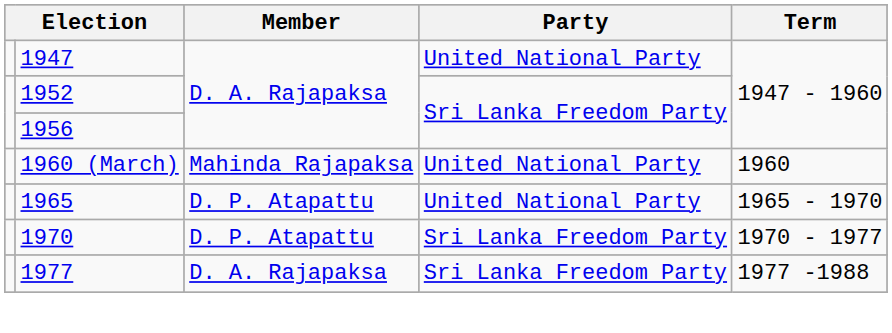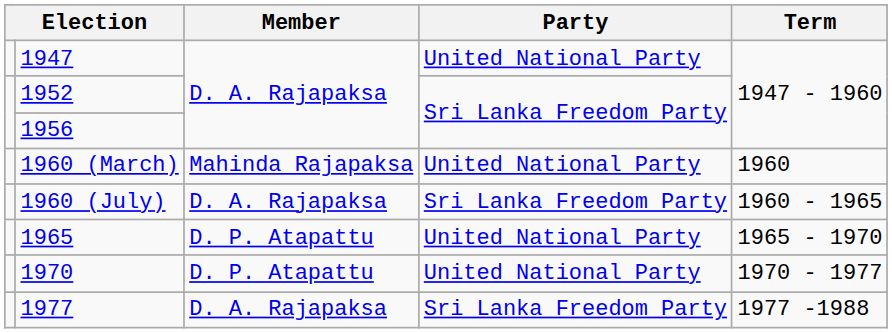+ row: (93, 202)
(575, 238) Sri Lanka Freedom Party -> (562, 273) United National Party
